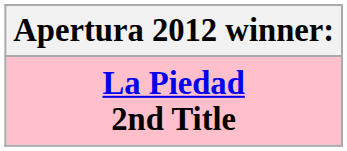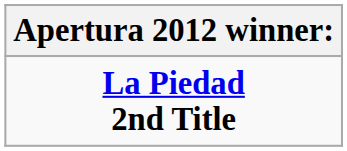(174, 100) pink background -> (174, 100) no background
